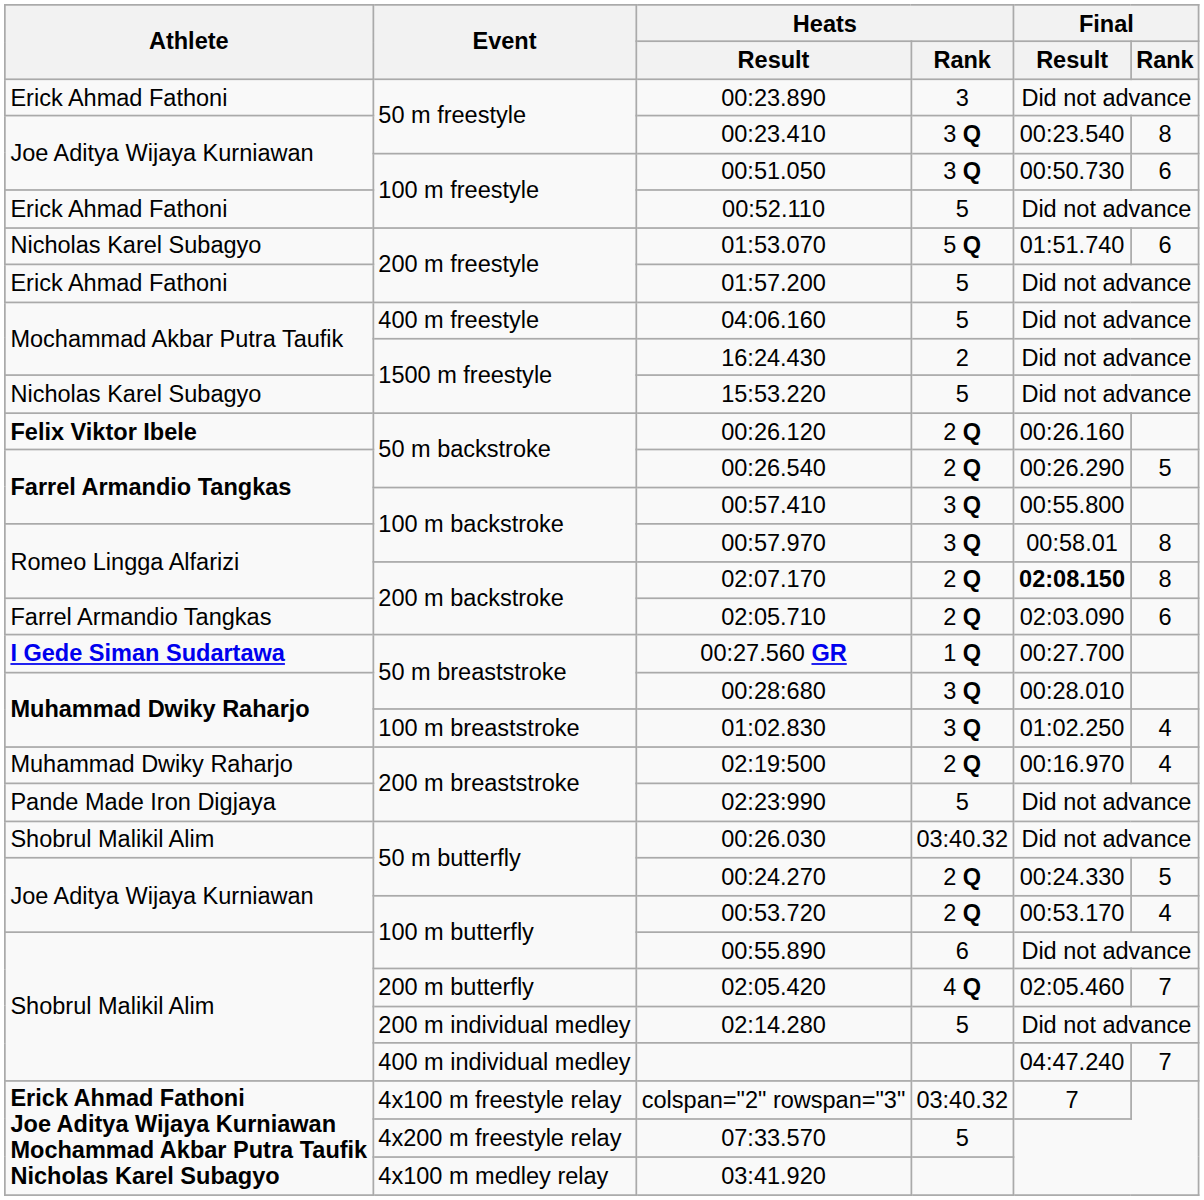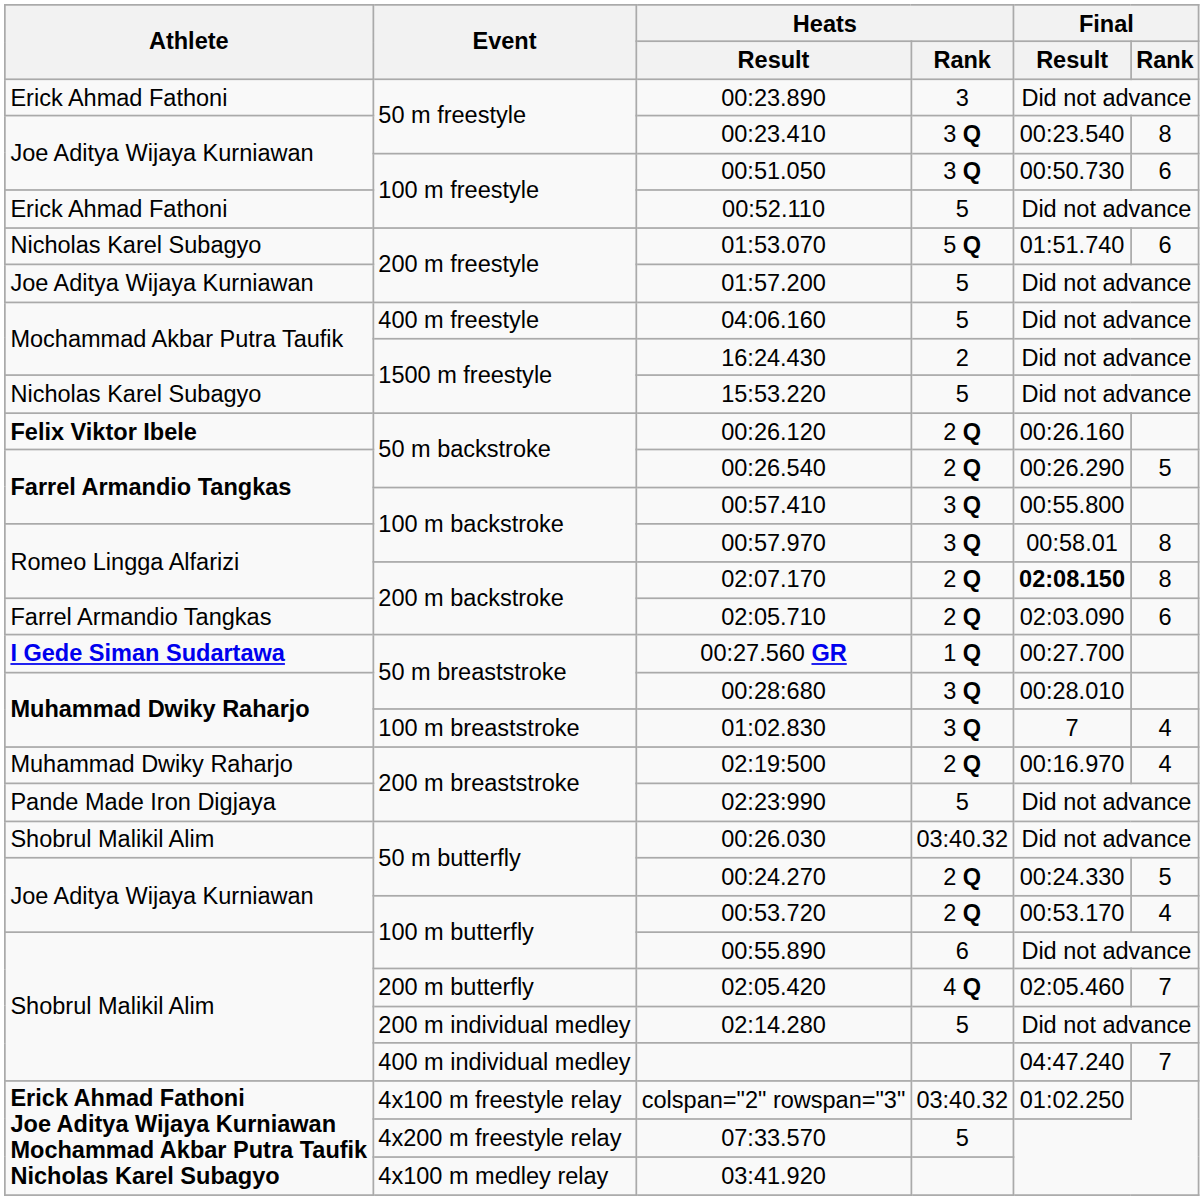(119, 283) Erick Ahmad Fathoni -> (162, 283) Joe Aditya Wijaya Kurniawan
(1072, 728) 01:02.250 -> (1072, 728) 7
(1072, 1099) 7 -> (1072, 1099) 01:02.250
